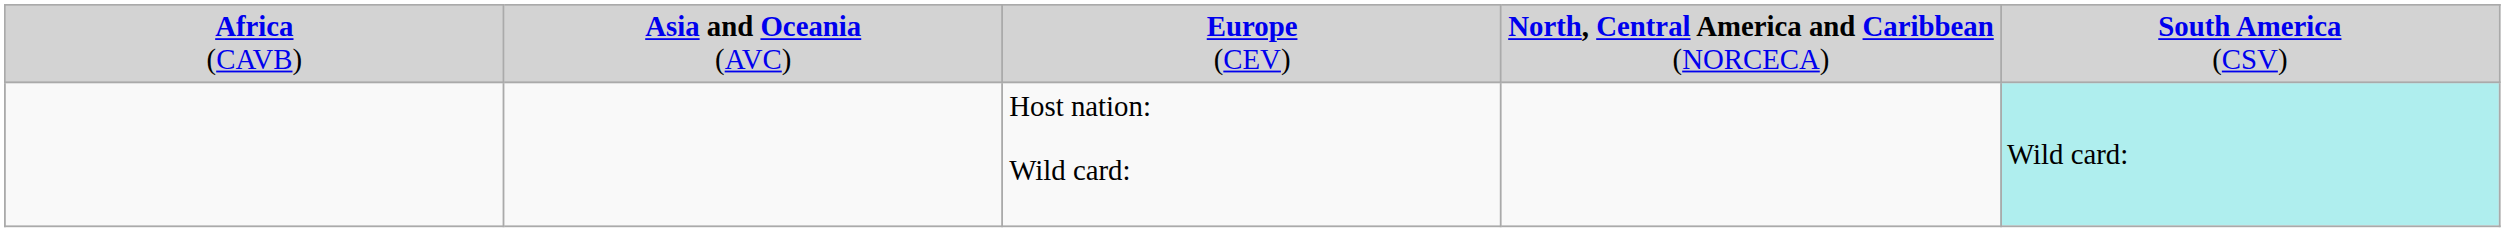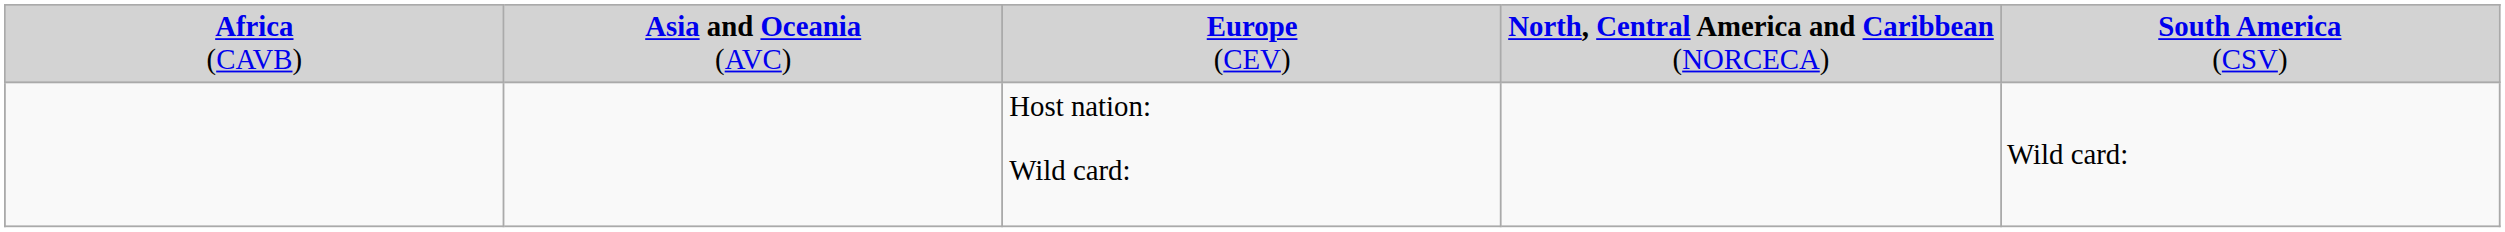(2068, 154) paleturquoise background -> (2068, 154) no background
